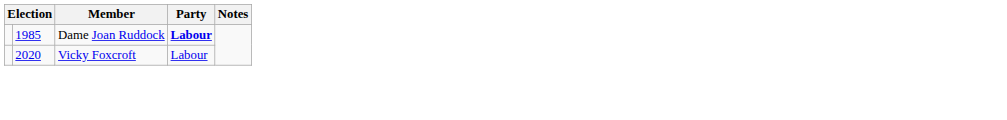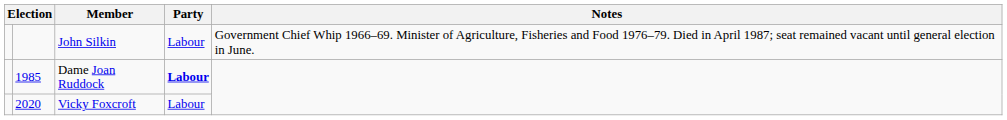+ row: (87, 42)
